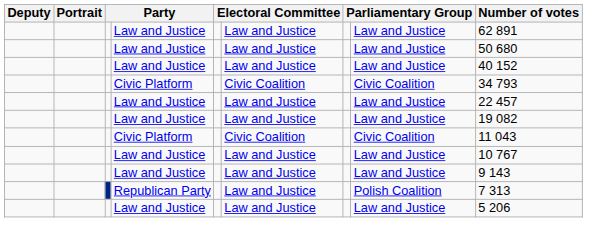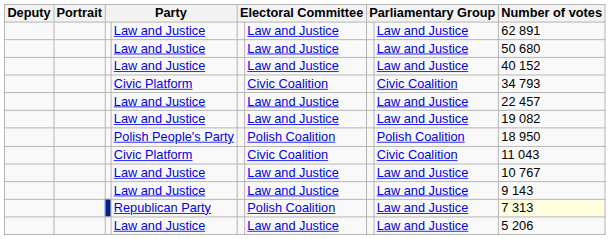+ row: (29, 137)
(270, 190) Law and Justice -> (291, 208) Polish Coalition
(398, 190) Polish Coalition -> (423, 208) Law and Justice
(494, 190) no background -> (517, 208) lightyellow background
